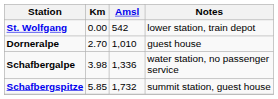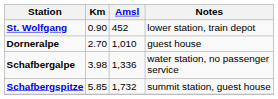(97, 28) 0.00 -> (97, 28) 0.90
(127, 28) 542 -> (127, 28) 452
